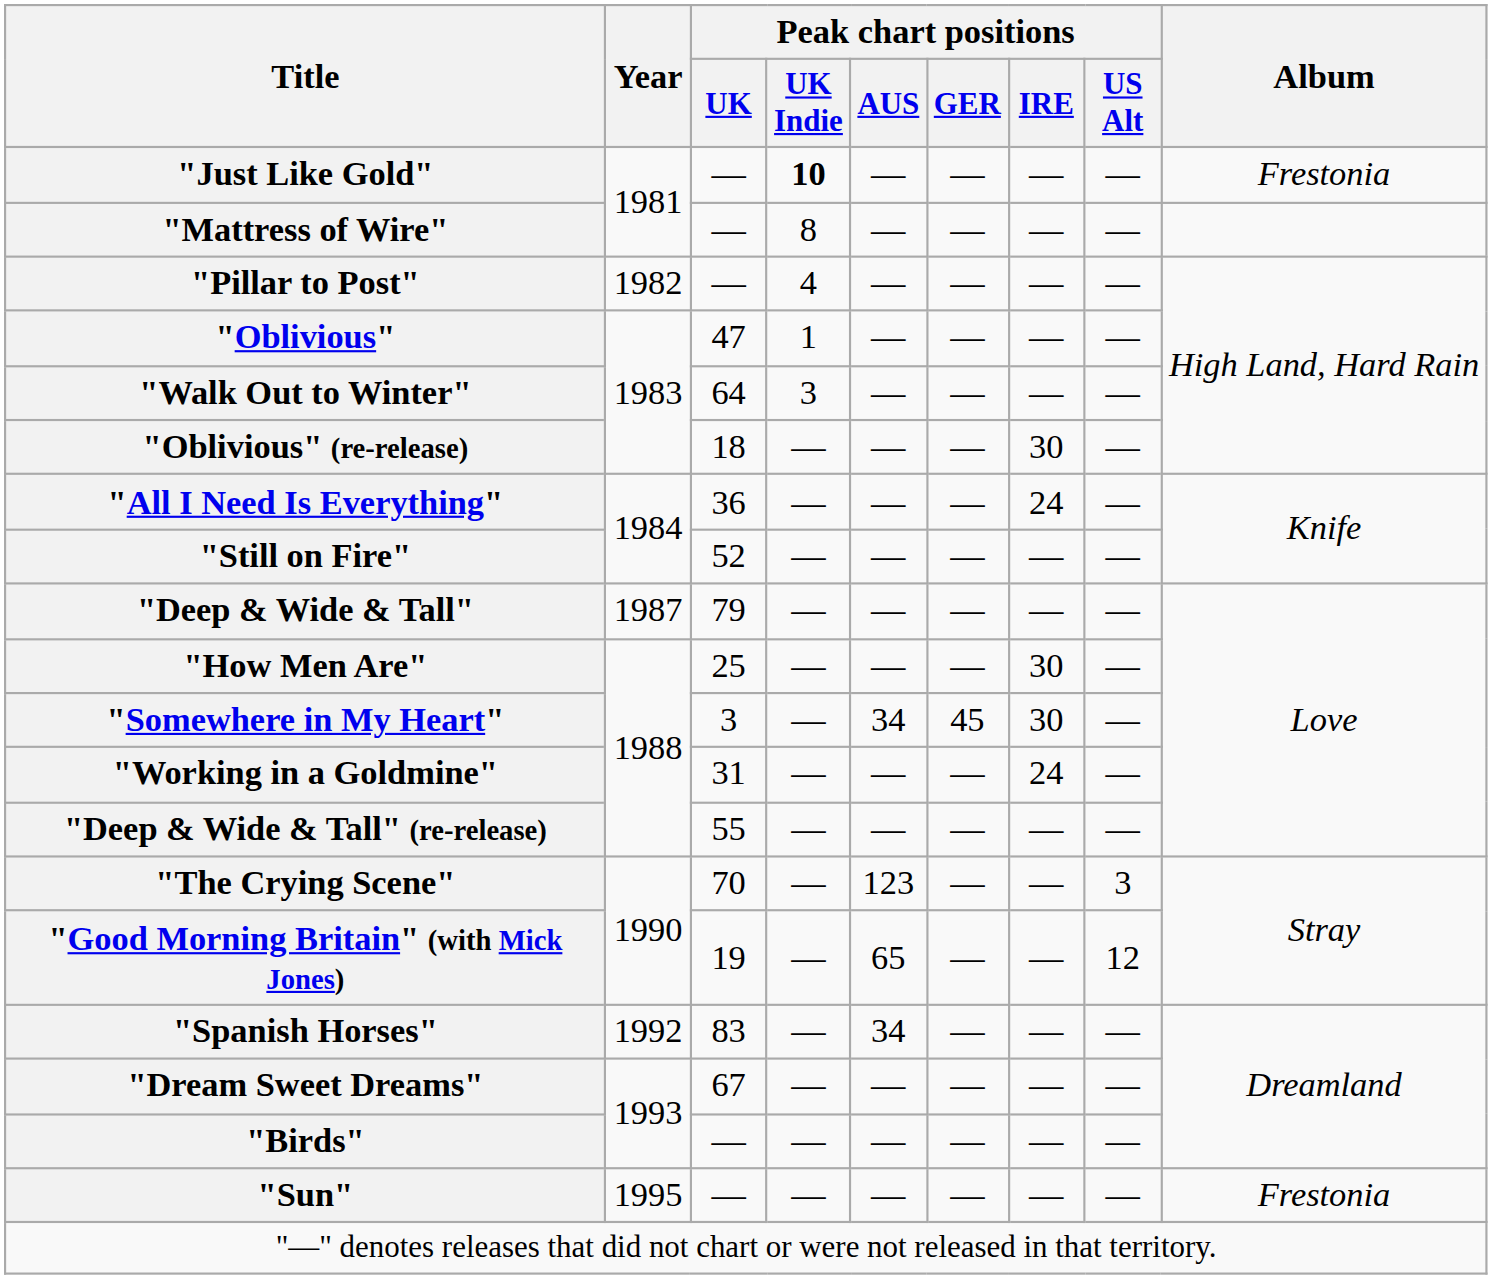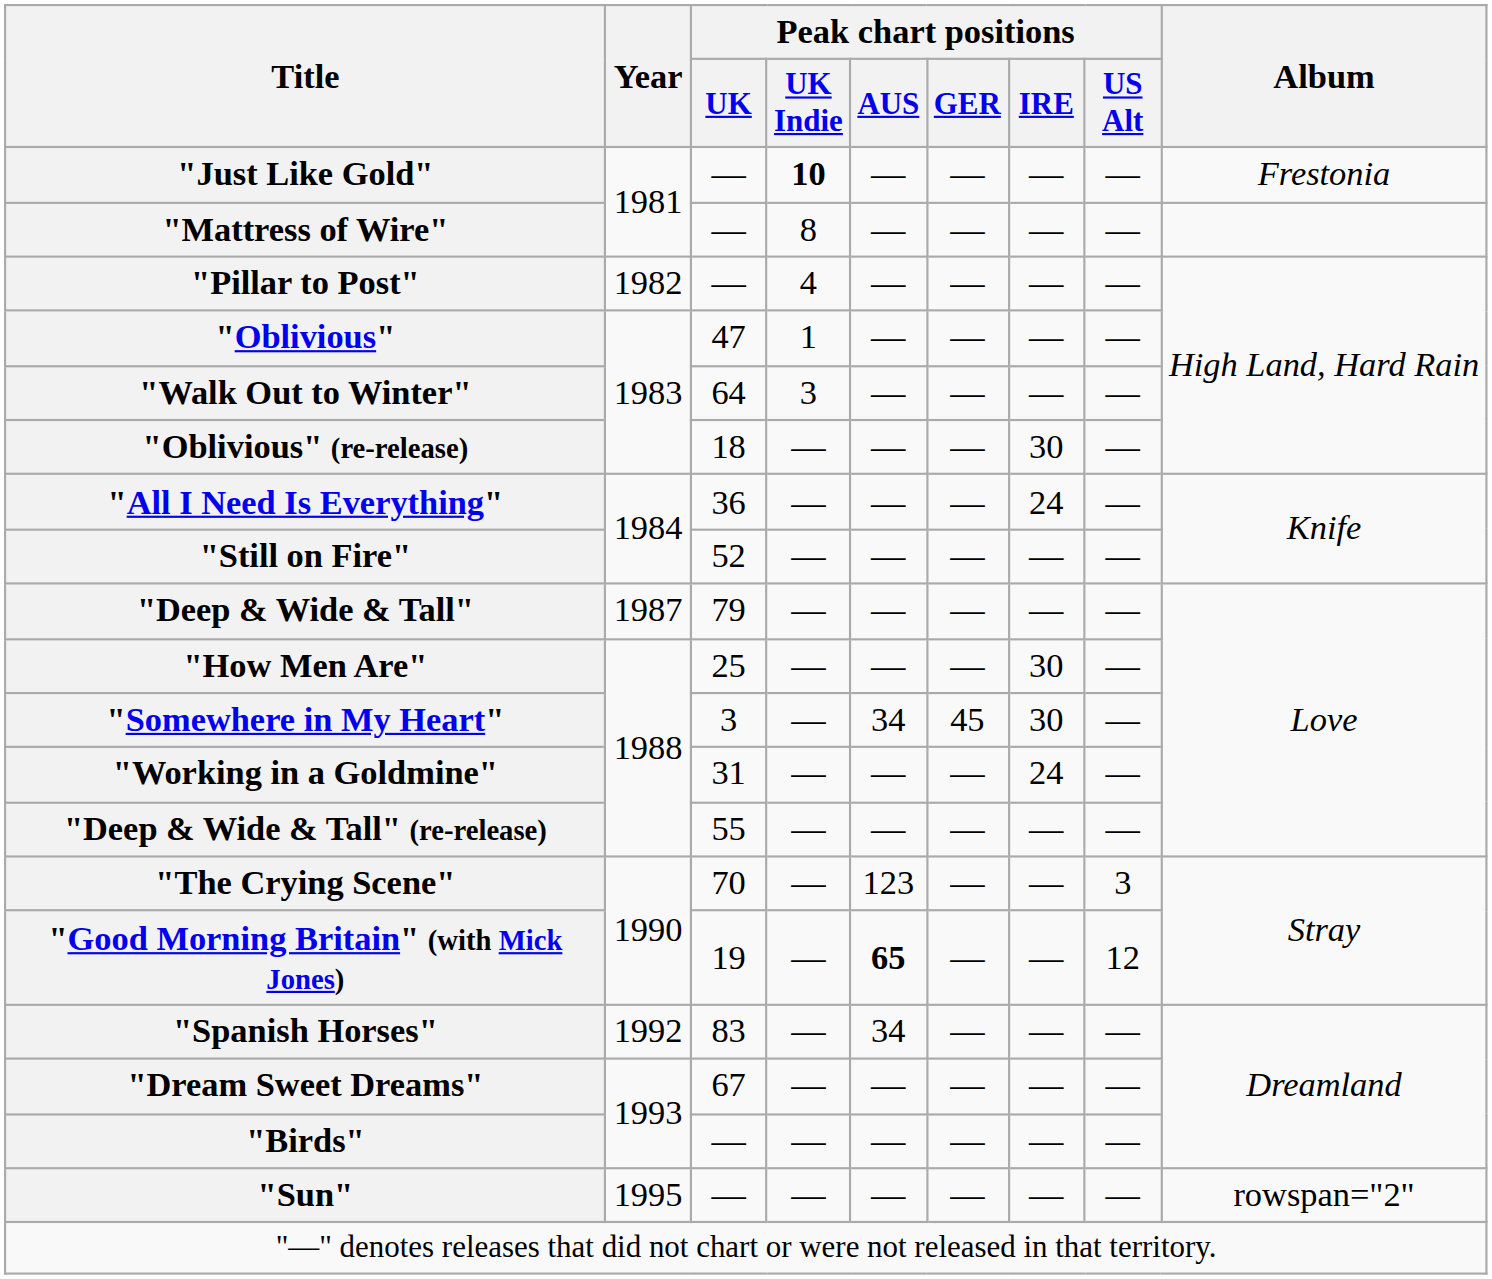(888, 957) normal -> (888, 957) bold
(1324, 1194) Frestonia -> (1324, 1194) rowspan="2"
